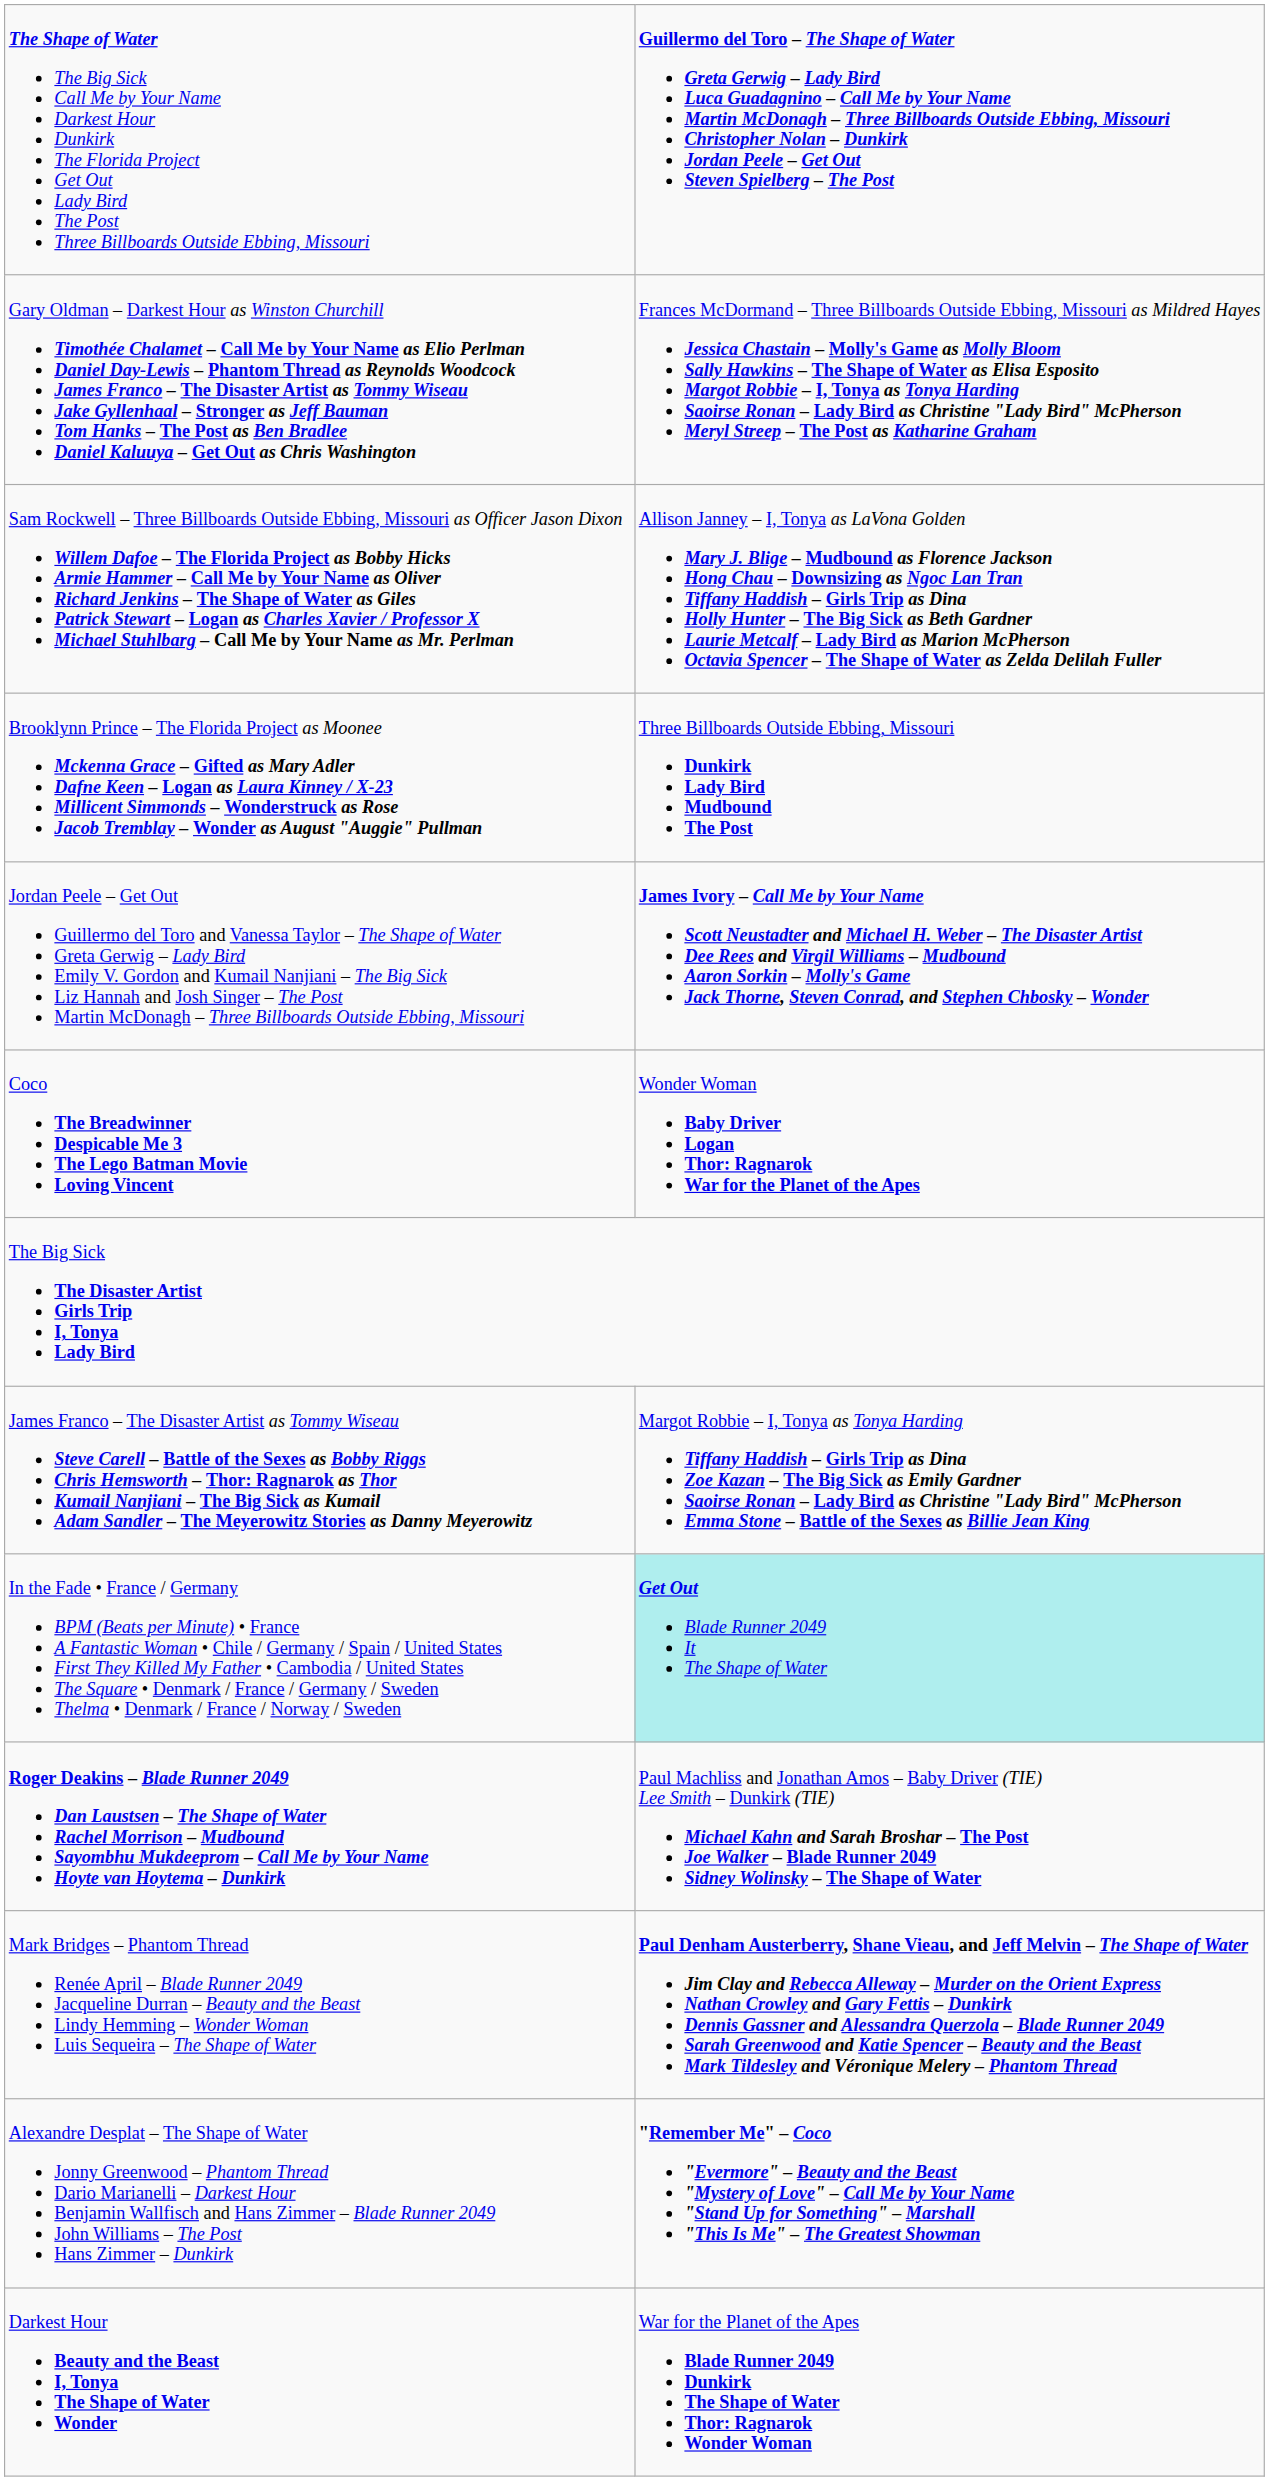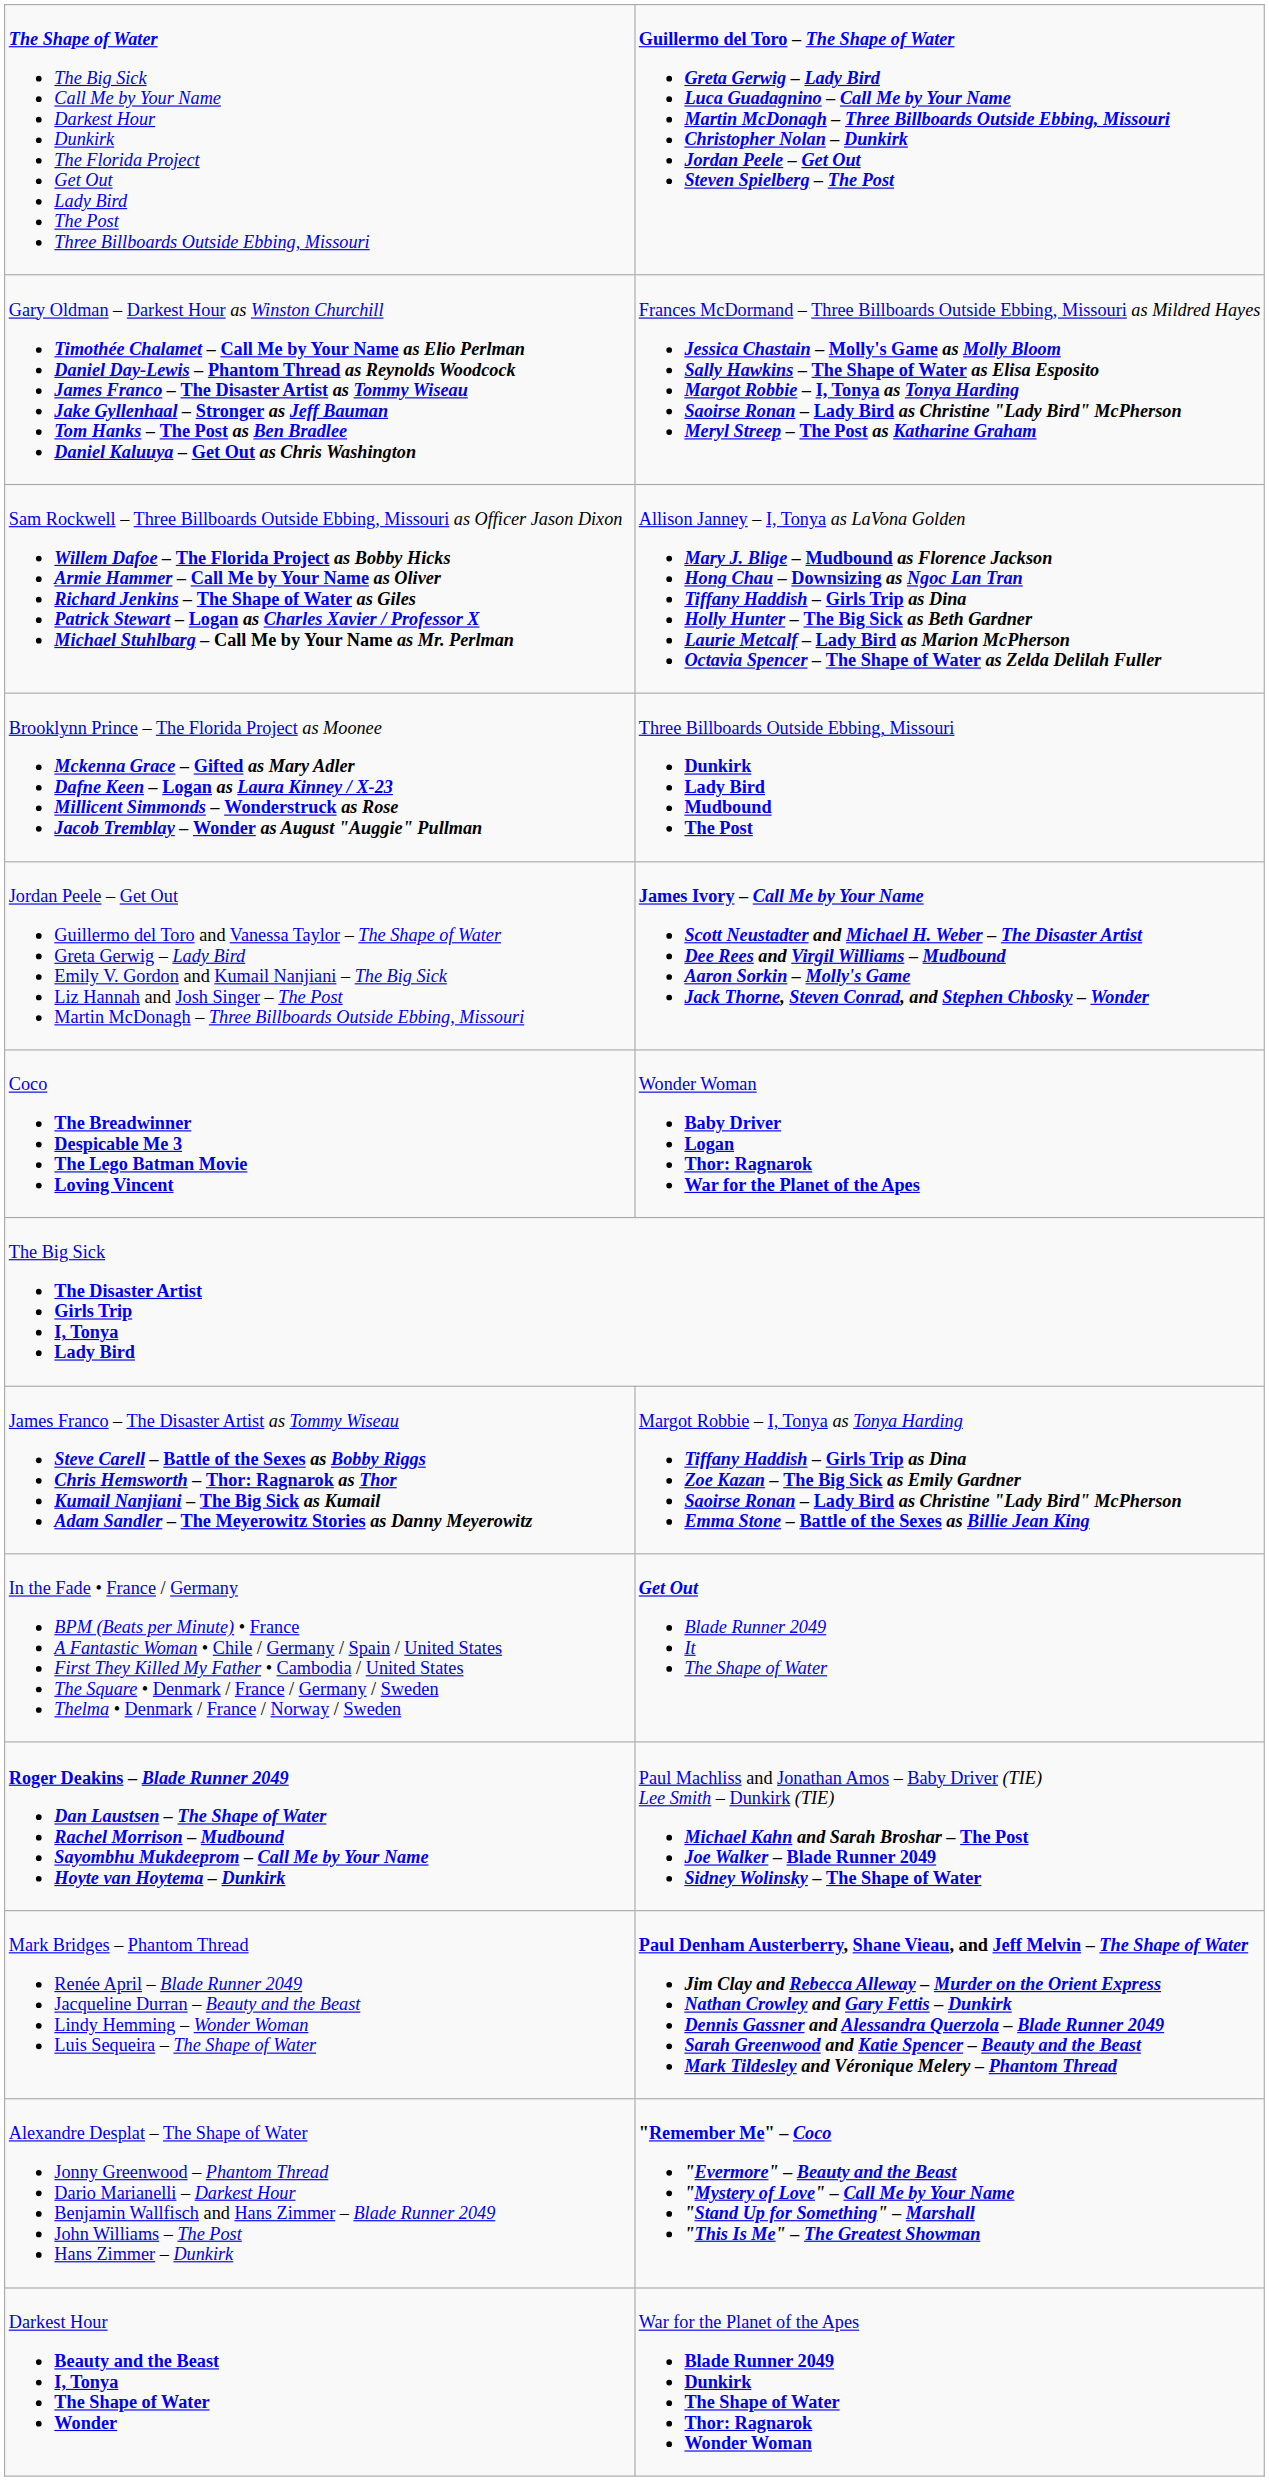(950, 1629) paleturquoise background -> (950, 1629) no background
